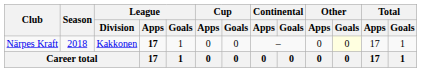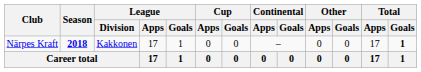(77, 43) normal -> (77, 43) bold
(153, 43) bold -> (153, 43) normal
(347, 43) lightyellow background -> (347, 43) no background
(402, 43) normal -> (402, 43) bold
